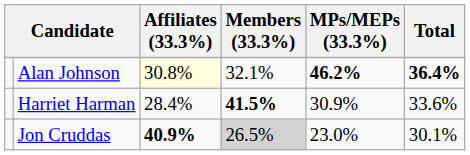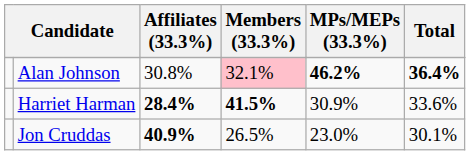(168, 73) lightyellow background -> (168, 73) no background
(250, 73) no background -> (250, 73) pink background
(168, 103) normal -> (170, 103) bold
(250, 134) lightgrey background -> (250, 134) no background
